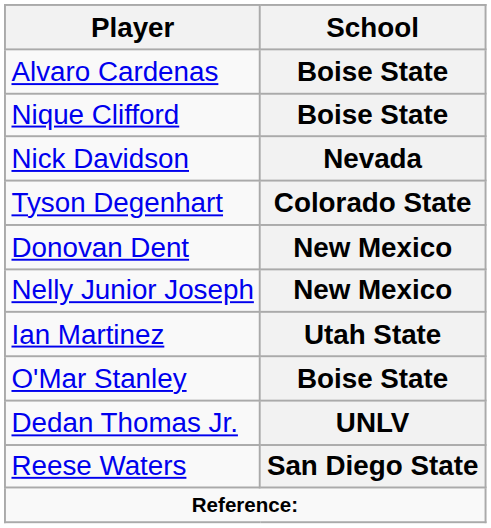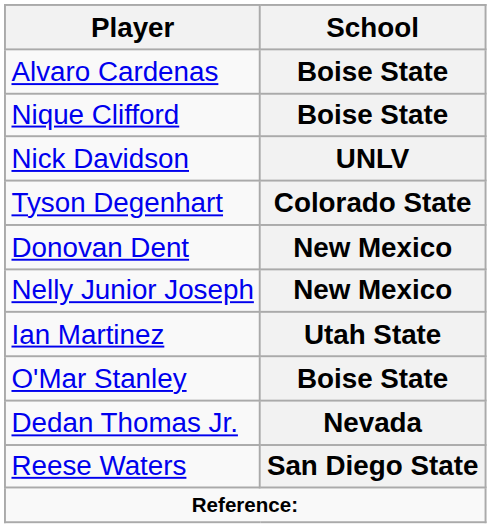(373, 159) Nevada -> (373, 159) UNLV
(373, 422) UNLV -> (373, 422) Nevada
